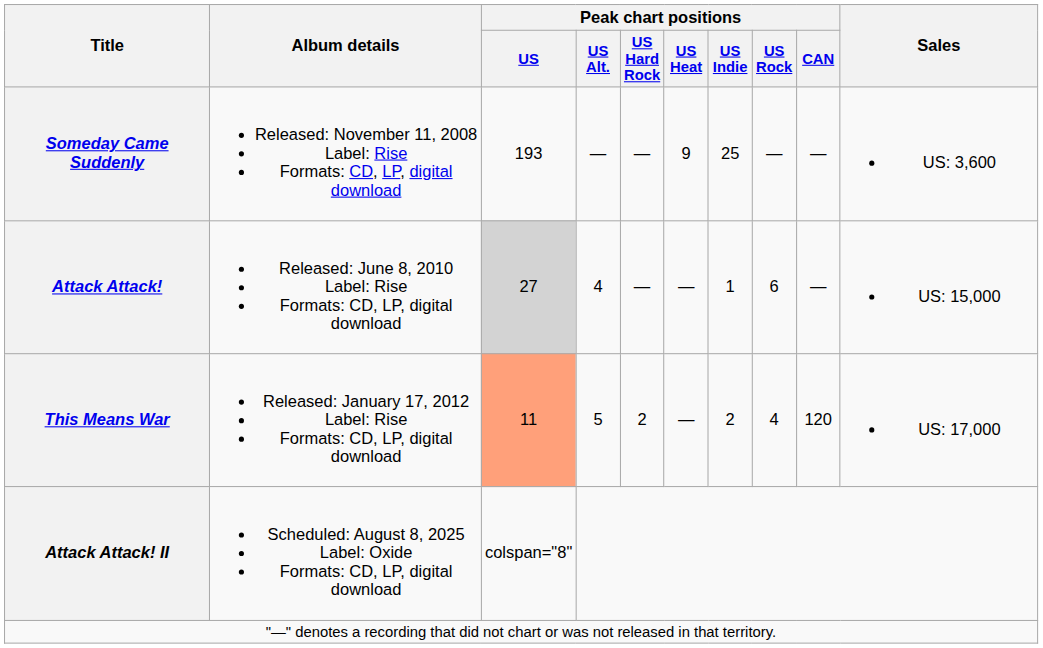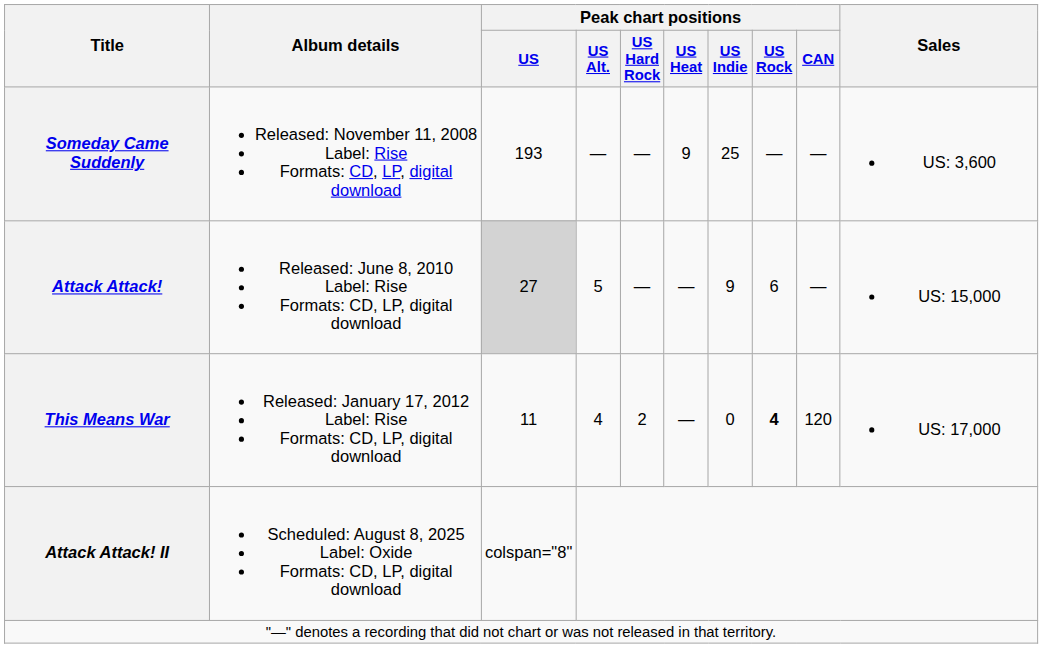(598, 286) 4 -> (598, 286) 5
(730, 286) 1 -> (730, 286) 9
(529, 420) lightsalmon background -> (529, 420) no background
(598, 420) 5 -> (598, 420) 4
(730, 420) 2 -> (730, 420) 0
(774, 420) normal -> (774, 420) bold
